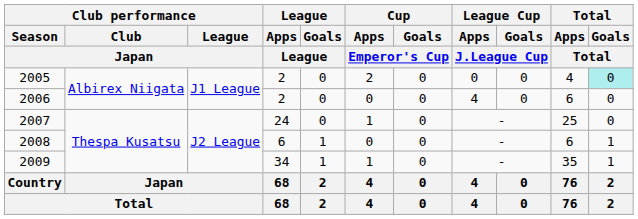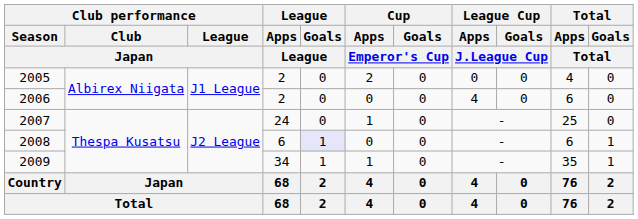(611, 78) paleturquoise background -> (611, 78) no background
(323, 141) no background -> (323, 141) lavender background
